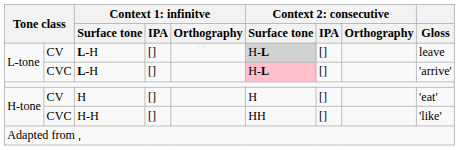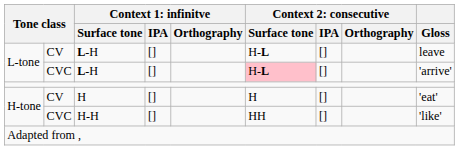(259, 52) lightgrey background -> (259, 52) no background
